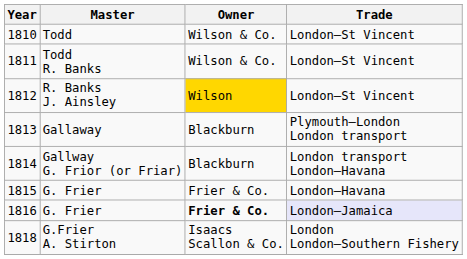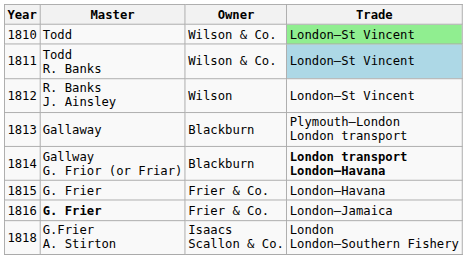(352, 34) no background -> (352, 34) lightgreen background
(352, 61) no background -> (352, 61) lightblue background
(210, 95) gold background -> (210, 95) no background
(349, 163) normal -> (349, 163) bold
(72, 210) normal -> (72, 210) bold
(229, 210) bold -> (229, 210) normal
(341, 210) lavender background -> (341, 210) no background
